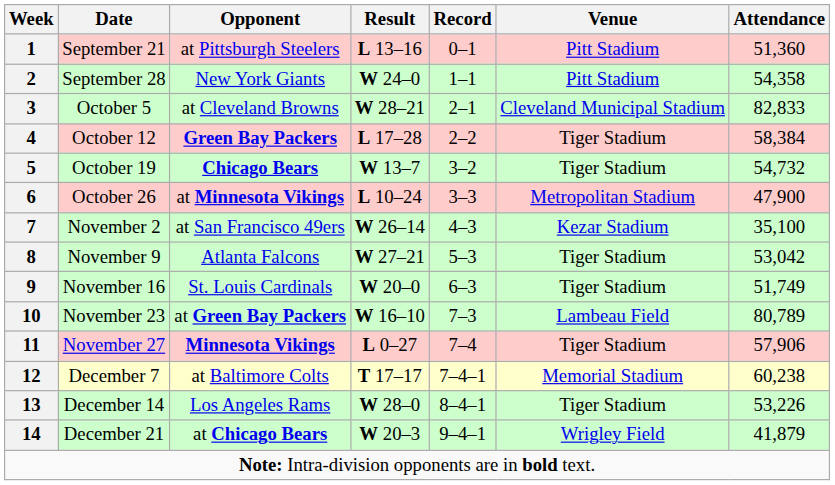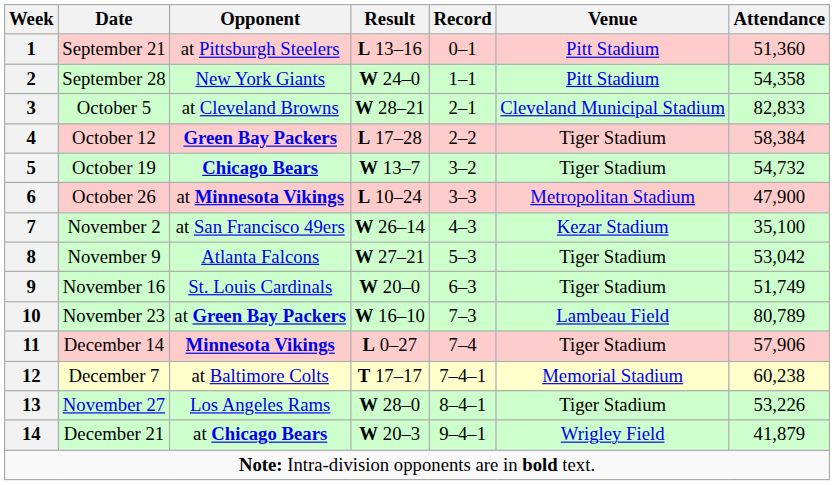(114, 345) November 27 -> (114, 345) December 14
(114, 405) December 14 -> (114, 405) November 27
